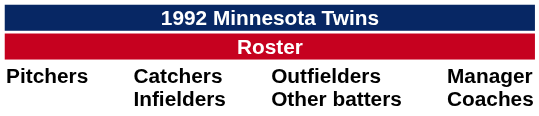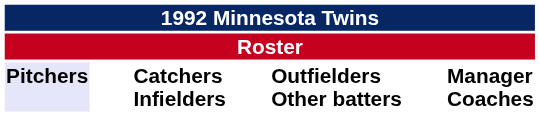(47, 75) no background -> (47, 75) lavender background
